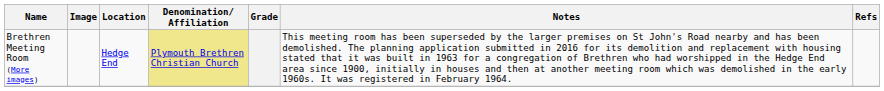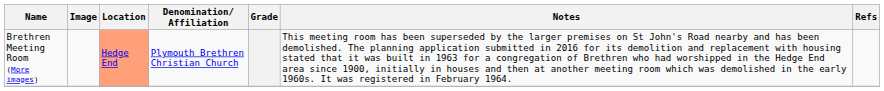(115, 58) no background -> (115, 58) lightsalmon background
(197, 58) khaki background -> (197, 58) no background
